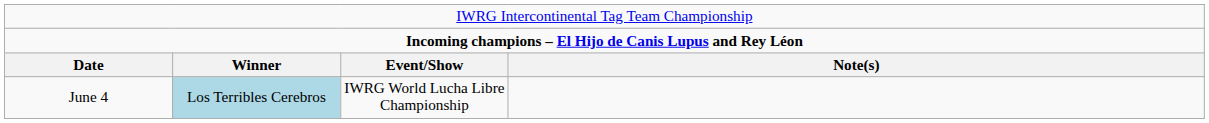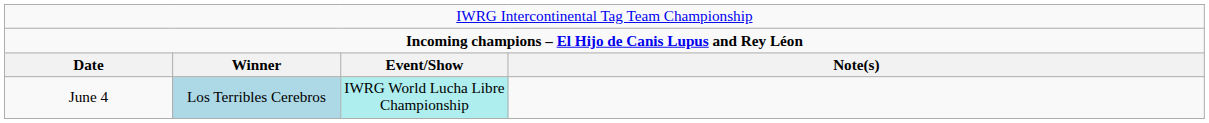(424, 97) no background -> (424, 97) paleturquoise background
